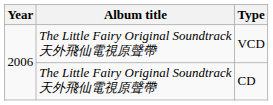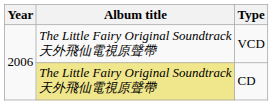(135, 80) no background -> (135, 80) khaki background
